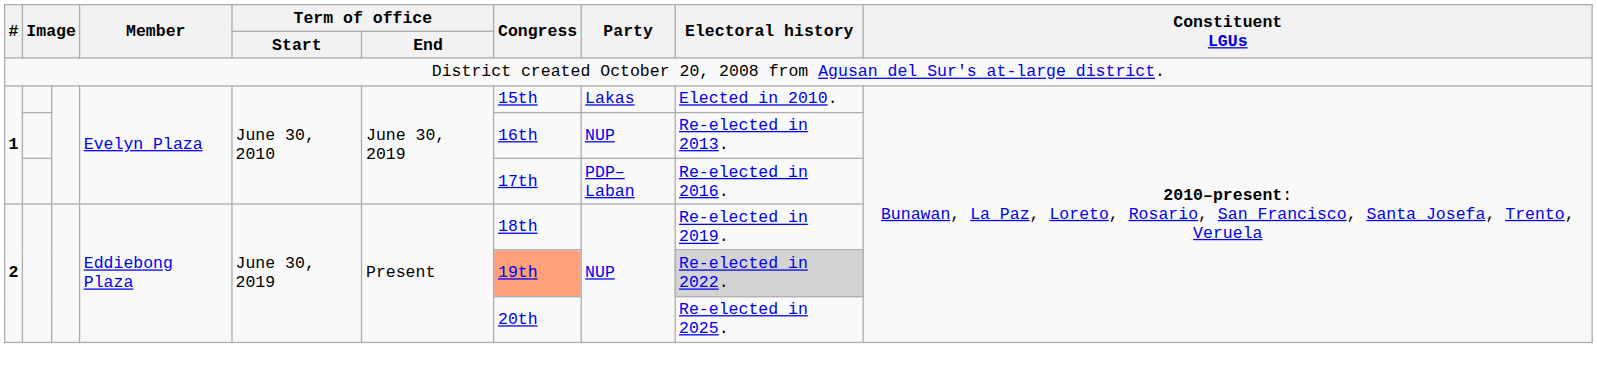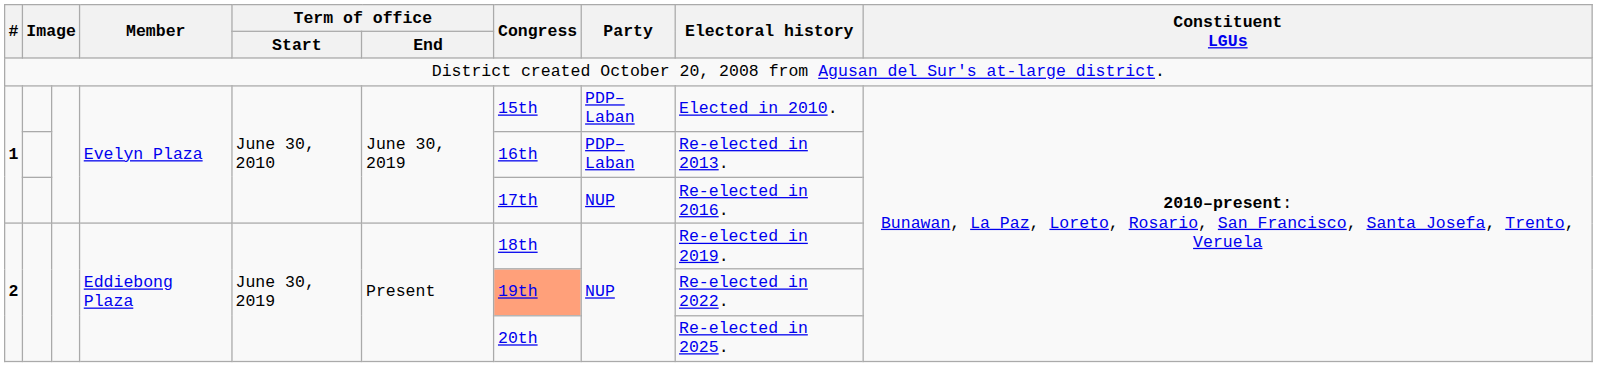(610, 99) Lakas -> (610, 108) PDP–Laban
(600, 135) NUP -> (610, 154) PDP–Laban
(610, 181) PDP–Laban -> (600, 200) NUP
(743, 273) lightgrey background -> (743, 292) no background
